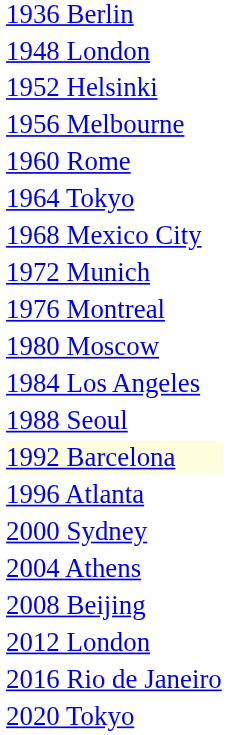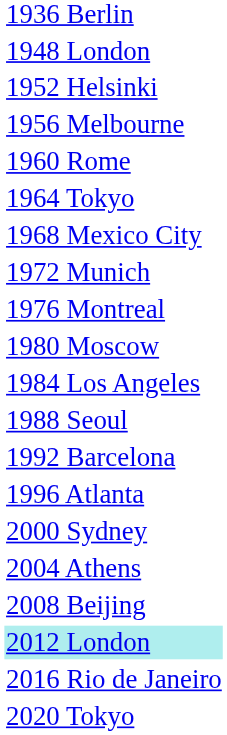(91, 457) lightyellow background -> (91, 457) no background
(78, 642) no background -> (78, 642) paleturquoise background
